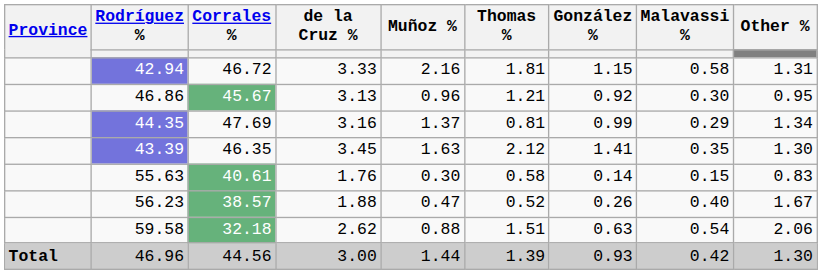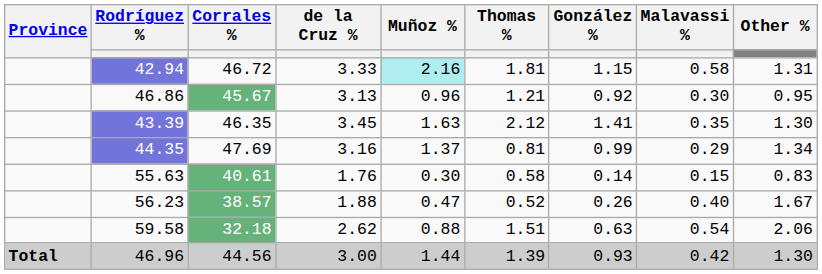(441, 71) no background -> (441, 71) paleturquoise background
rows swapped: (159, 124) <-> (159, 151)
